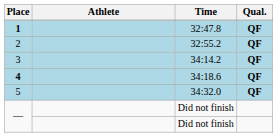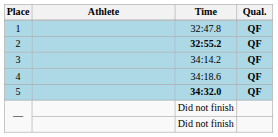(18, 28) bold -> (18, 28) normal
(206, 44) normal -> (206, 44) bold
(18, 76) bold -> (18, 76) normal
(206, 92) normal -> (206, 92) bold
